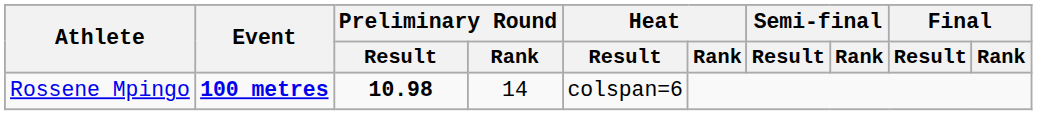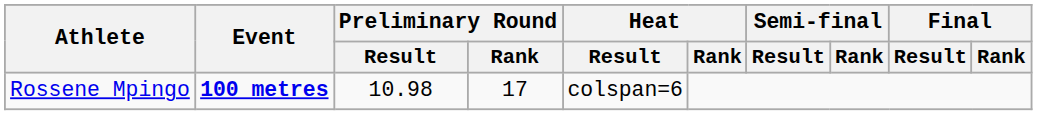(401, 90) bold -> (401, 90) normal
(515, 90) 14 -> (515, 90) 17
